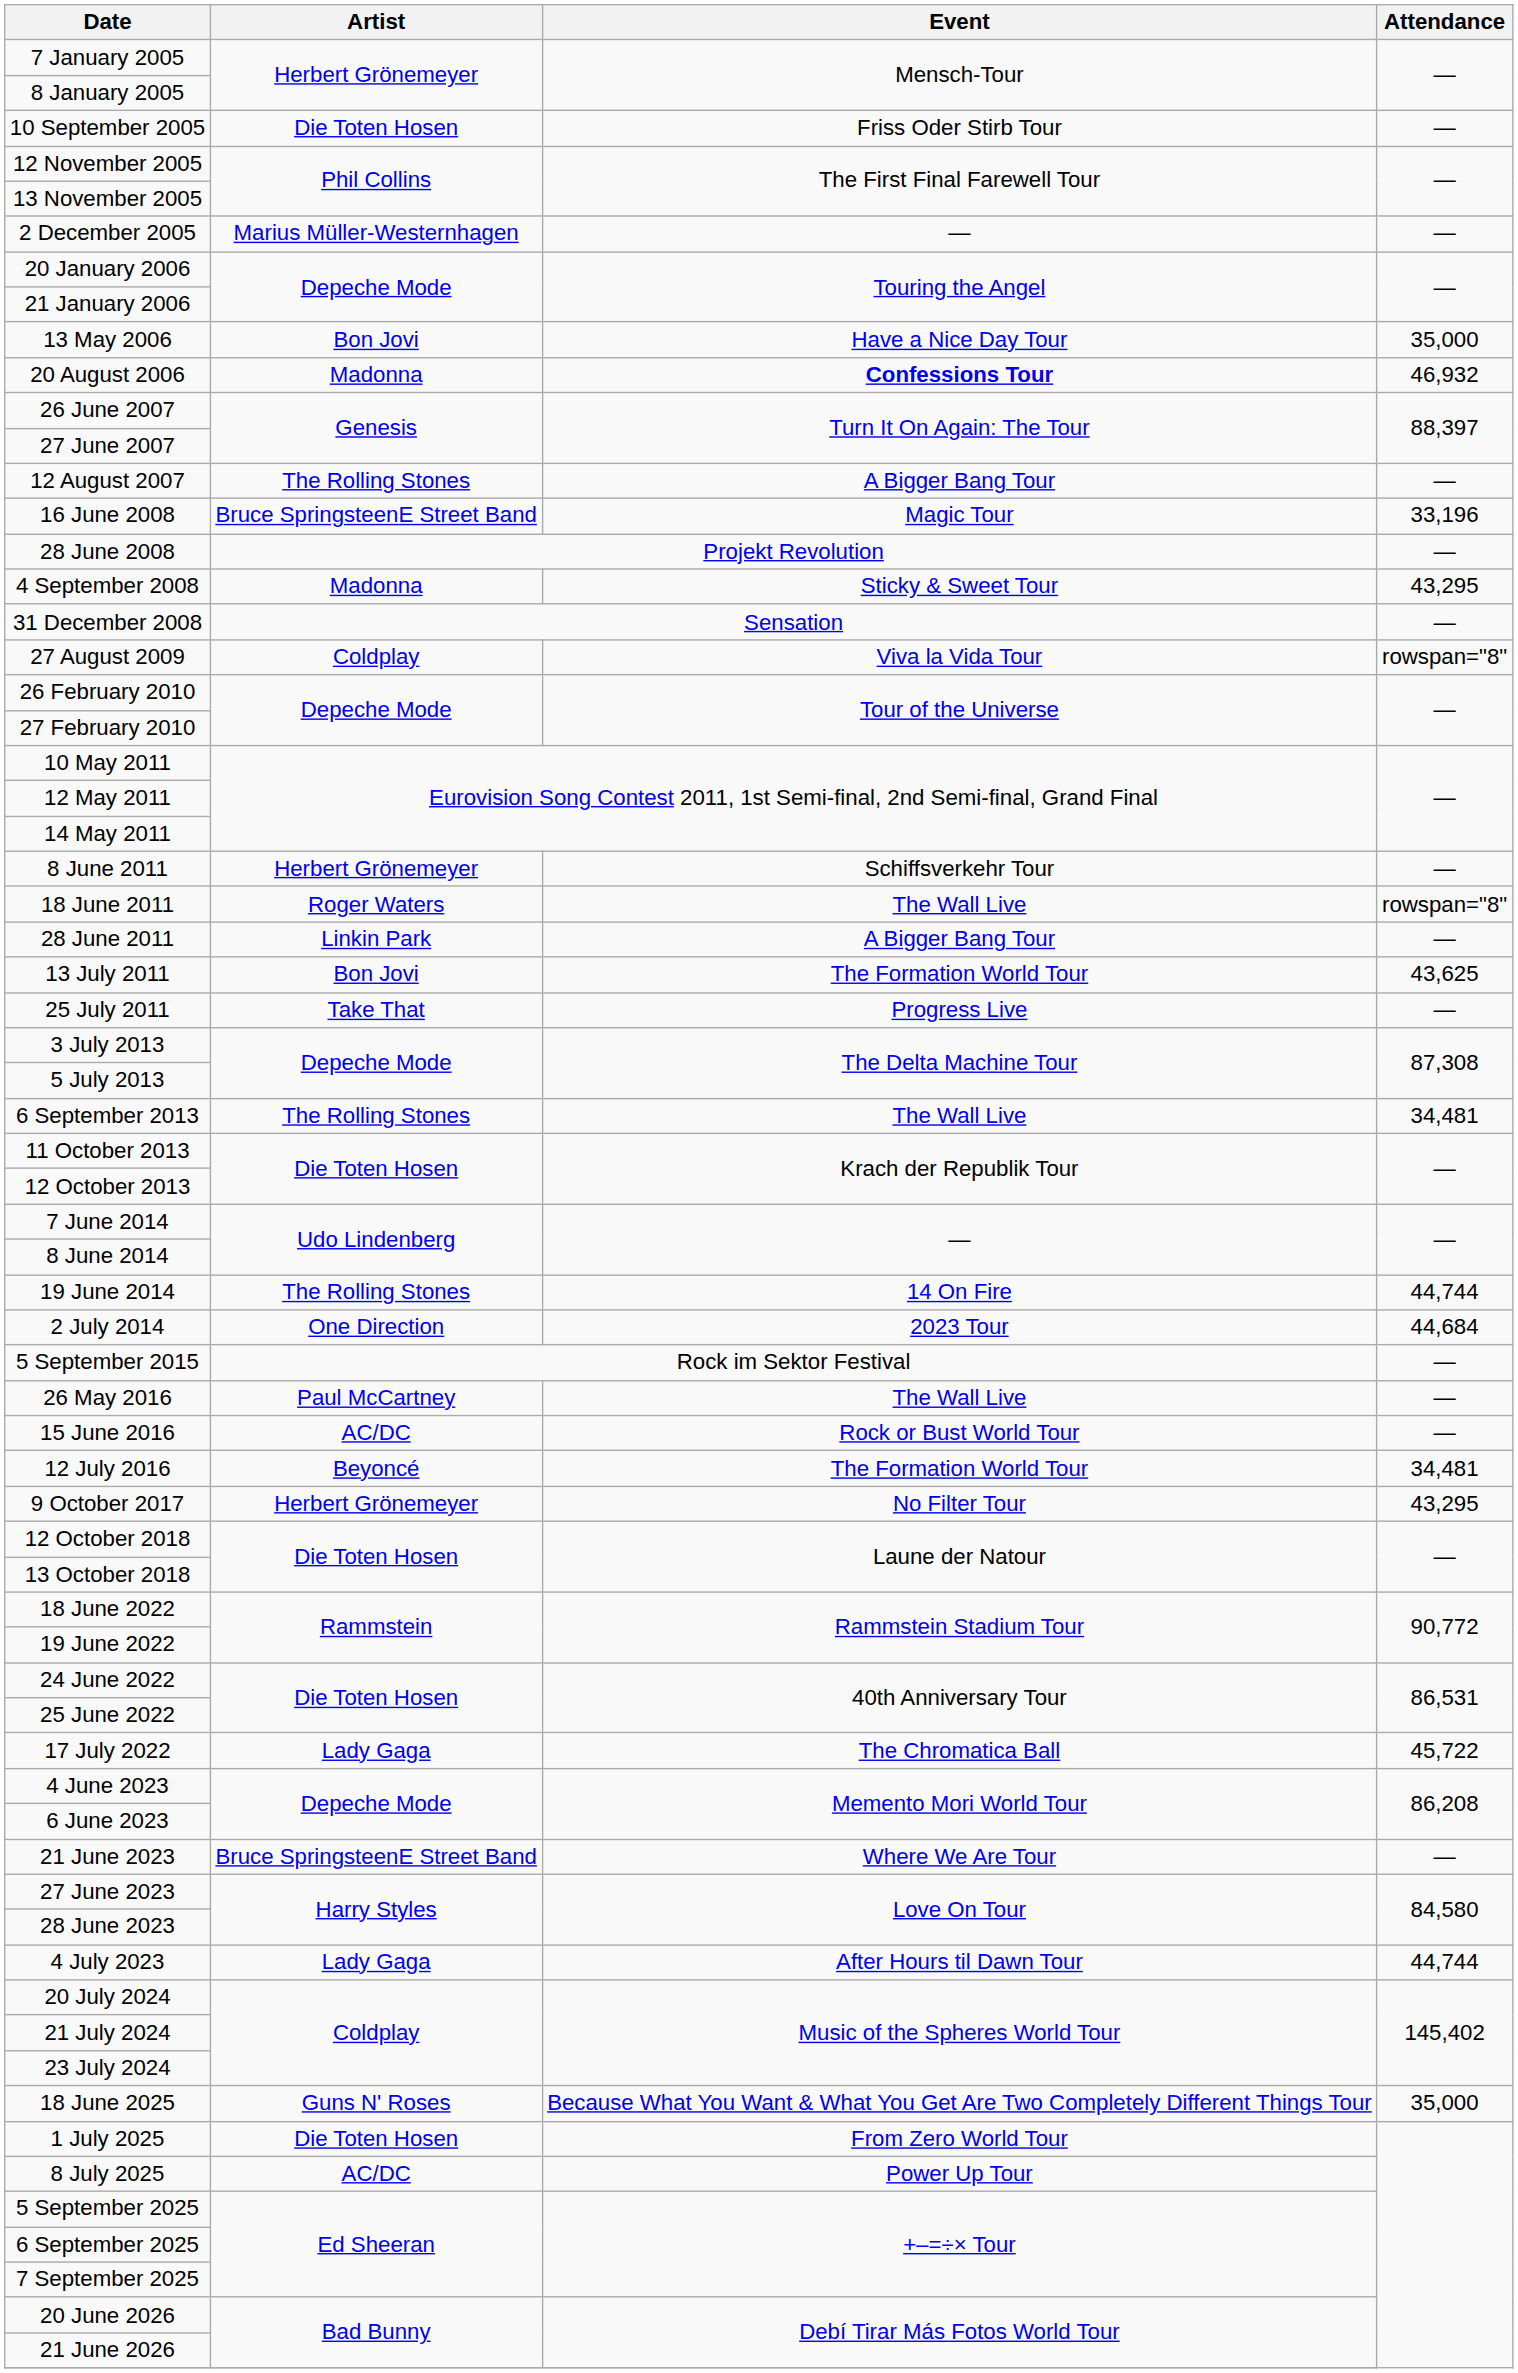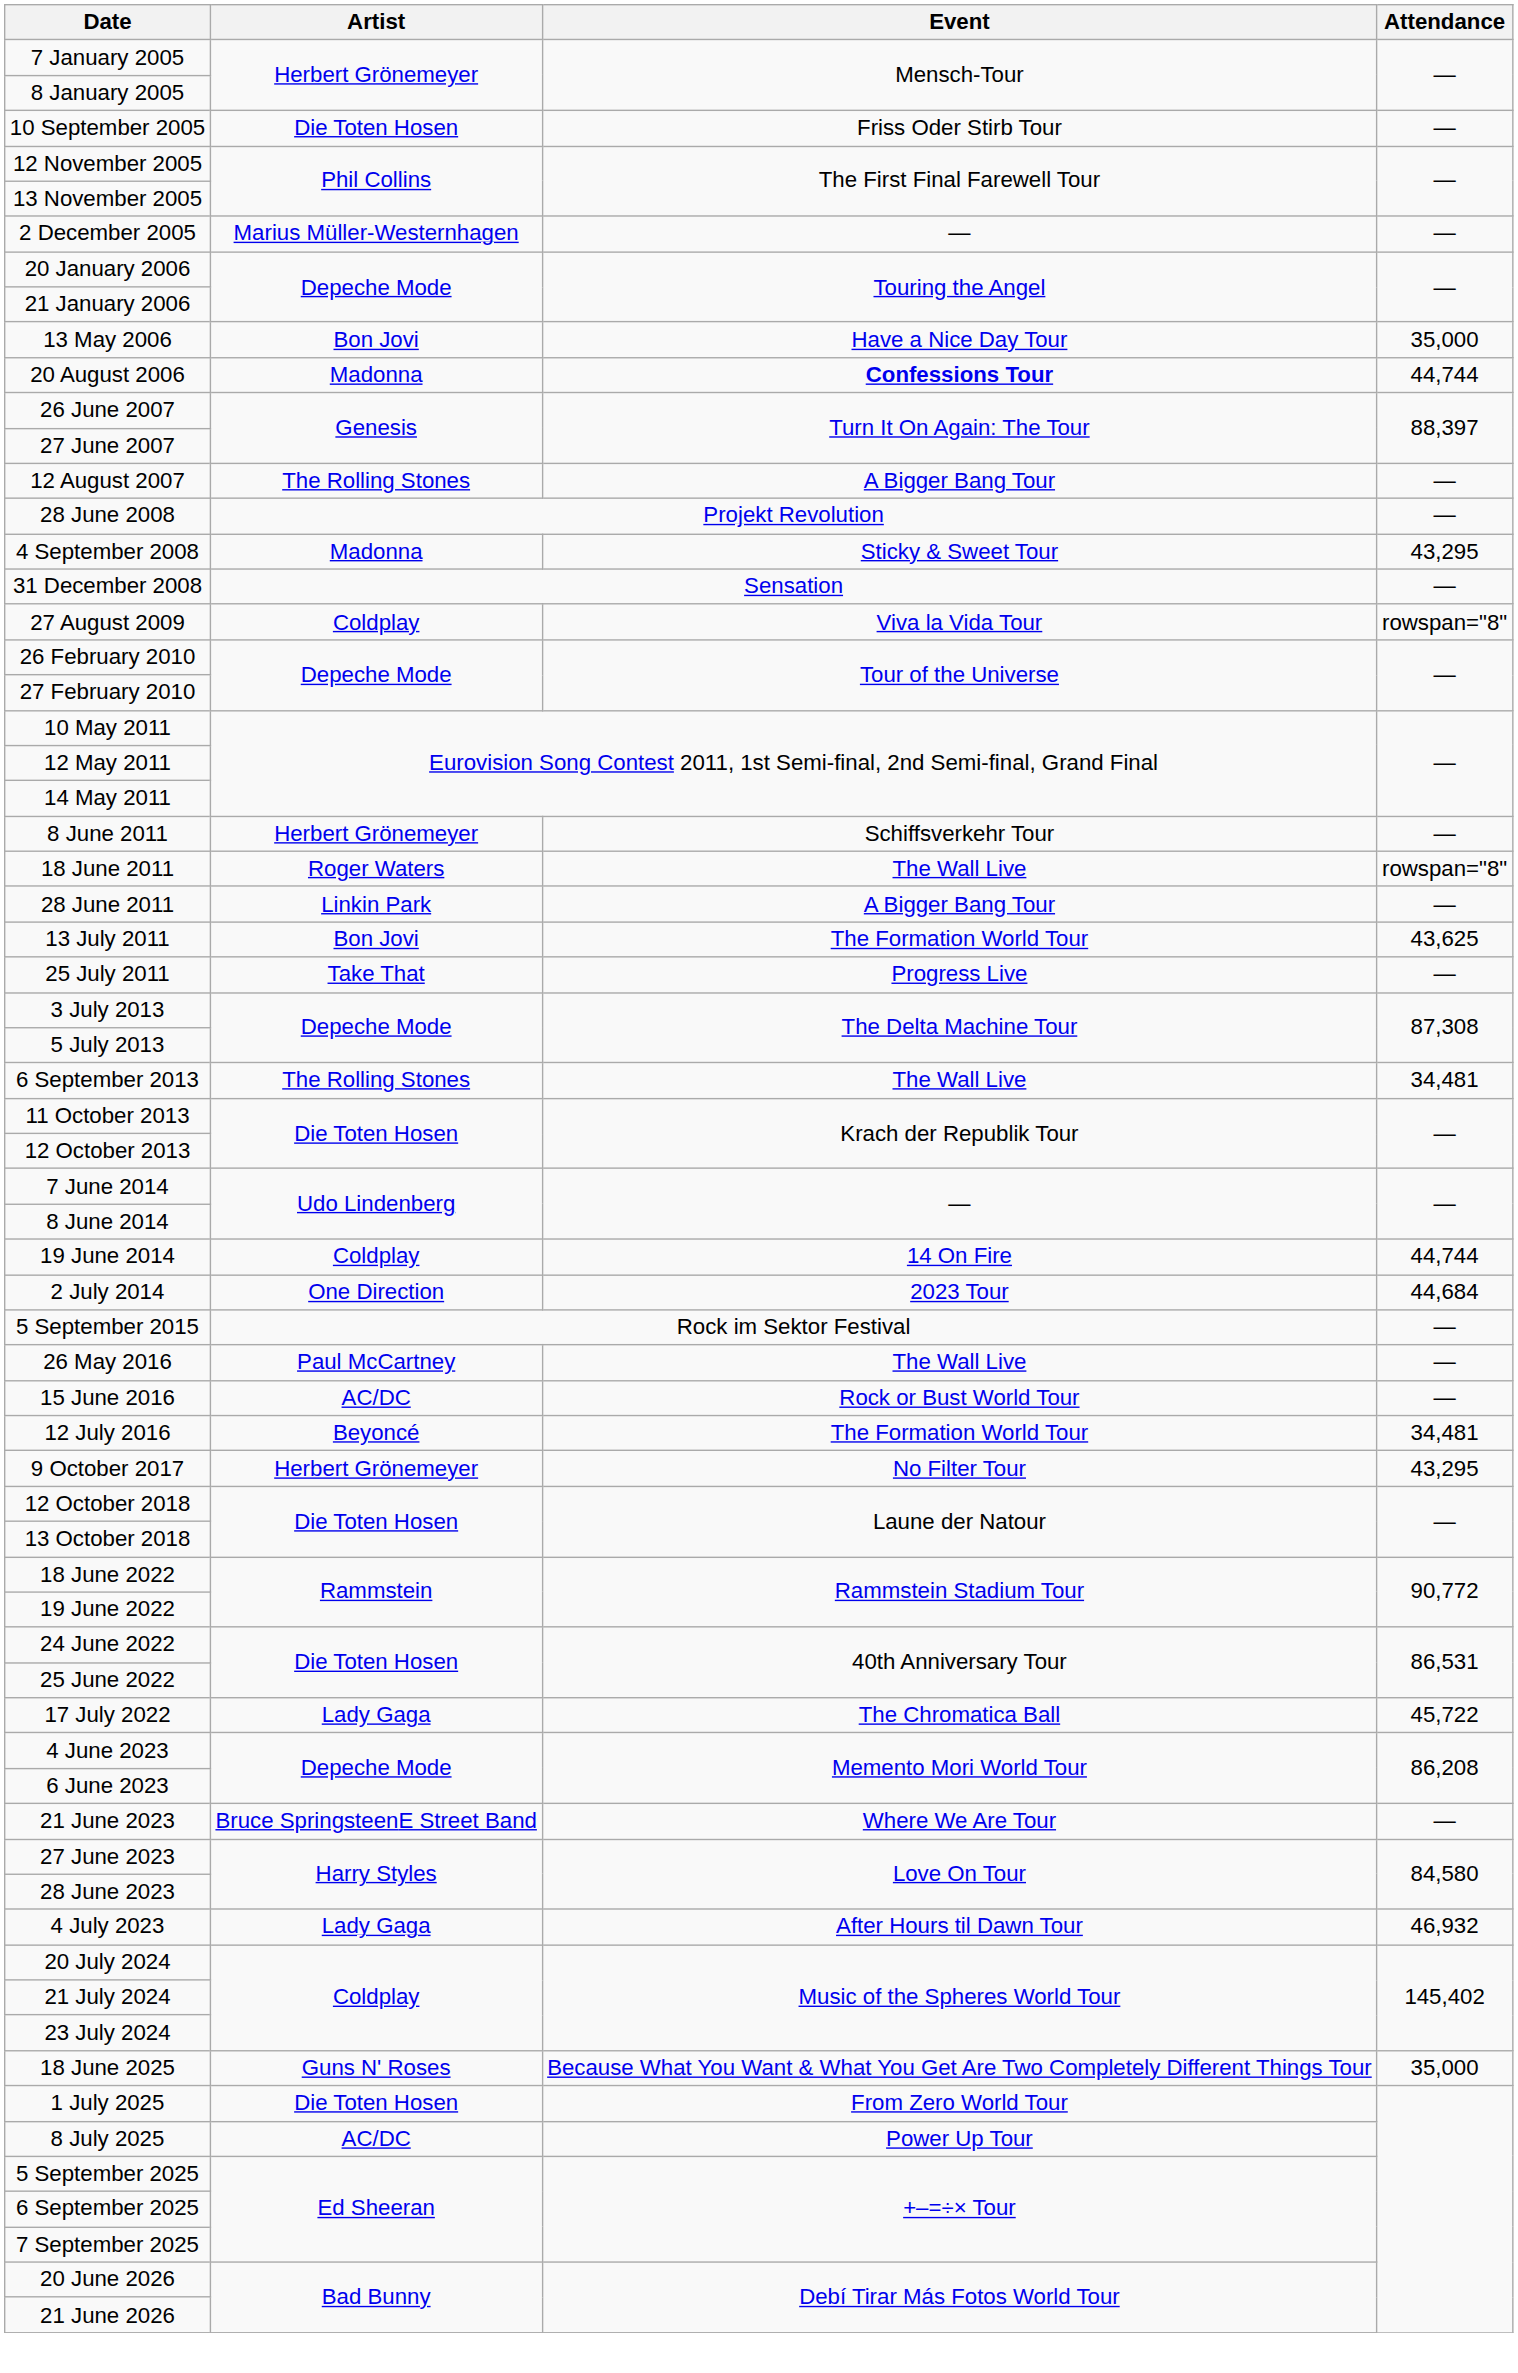(1445, 374) 46,932 -> (1445, 374) 44,744
- row: (108, 515)
(376, 1291) The Rolling Stones -> (376, 1256) Coldplay
(1445, 1962) 44,744 -> (1445, 1926) 46,932
